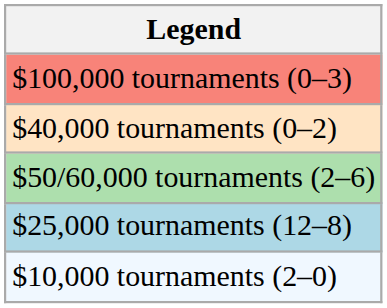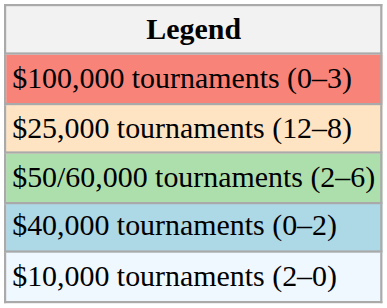(175, 127) $40,000 tournaments (0–2) -> (182, 127) $25,000 tournaments (12–8)
(182, 226) $25,000 tournaments (12–8) -> (175, 226) $40,000 tournaments (0–2)
